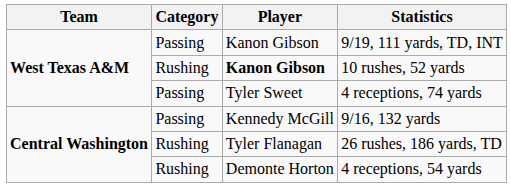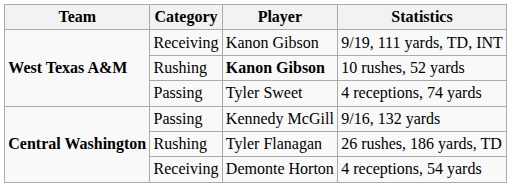(180, 42) Passing -> (186, 42) Receiving
(182, 169) Rushing -> (186, 169) Receiving
